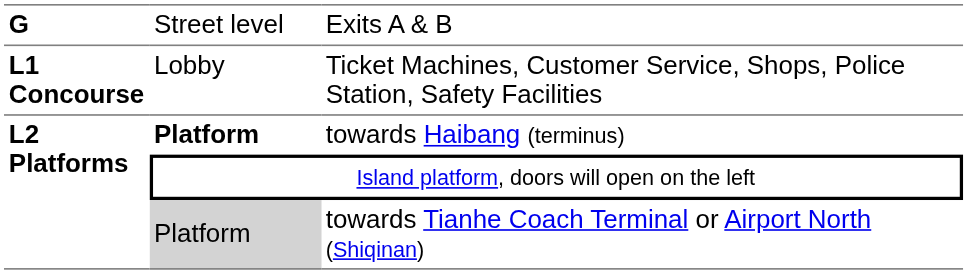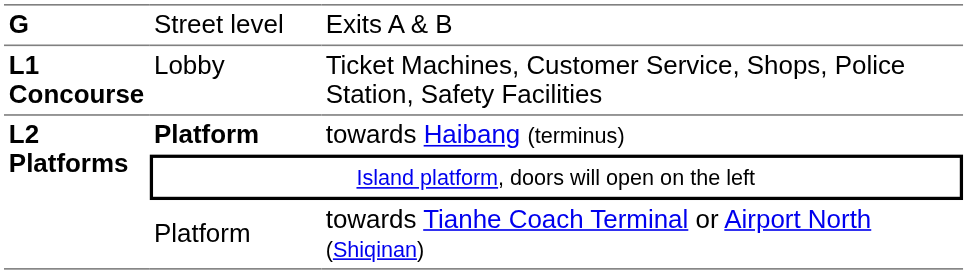(202, 233) lightgrey background -> (202, 233) no background
